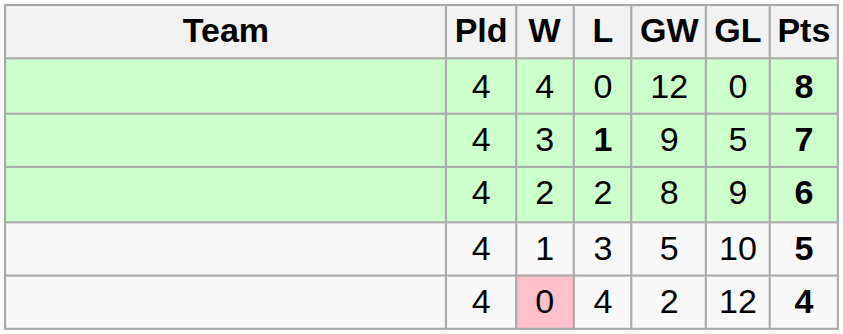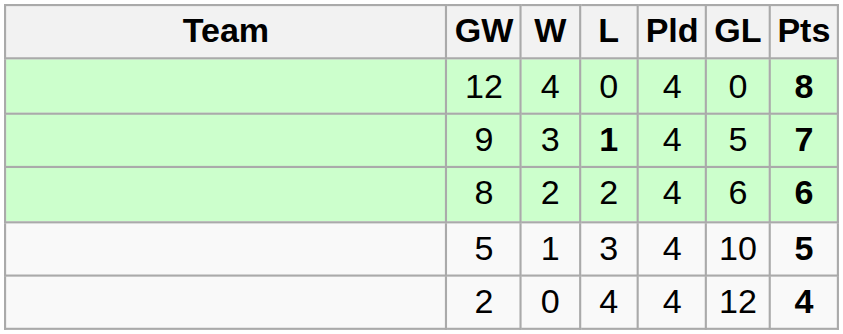columns swapped: (481, 31) <-> (669, 31)
(738, 193) 9 -> (738, 193) 6
(545, 301) pink background -> (550, 301) no background
